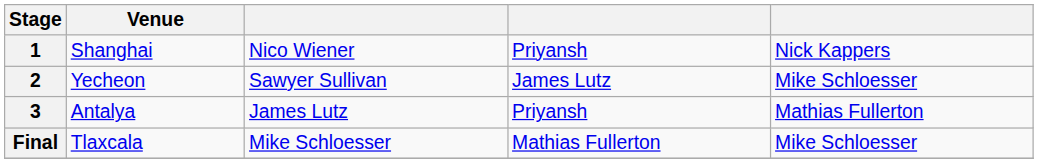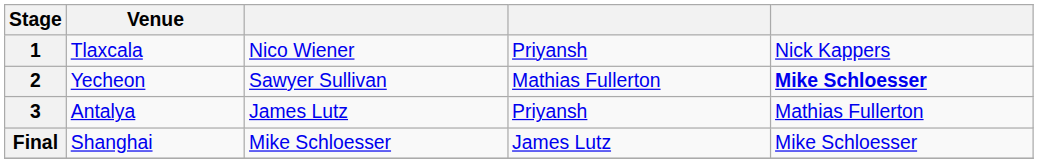(112, 50) Shanghai -> (107, 50) Tlaxcala
(562, 81) James Lutz -> (586, 81) Mathias Fullerton
(846, 81) normal -> (851, 81) bold
(107, 142) Tlaxcala -> (112, 142) Shanghai
(586, 142) Mathias Fullerton -> (562, 142) James Lutz
